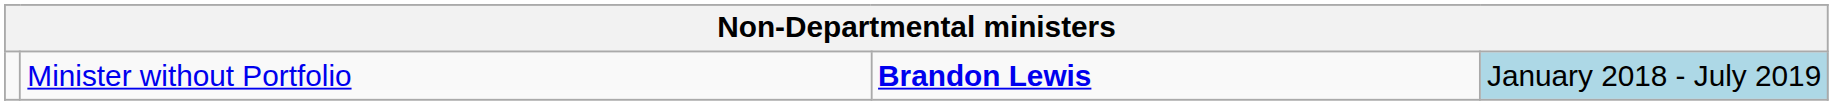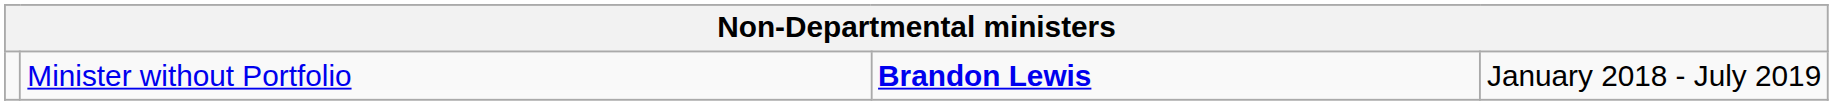(1654, 75) lightblue background -> (1654, 75) no background
